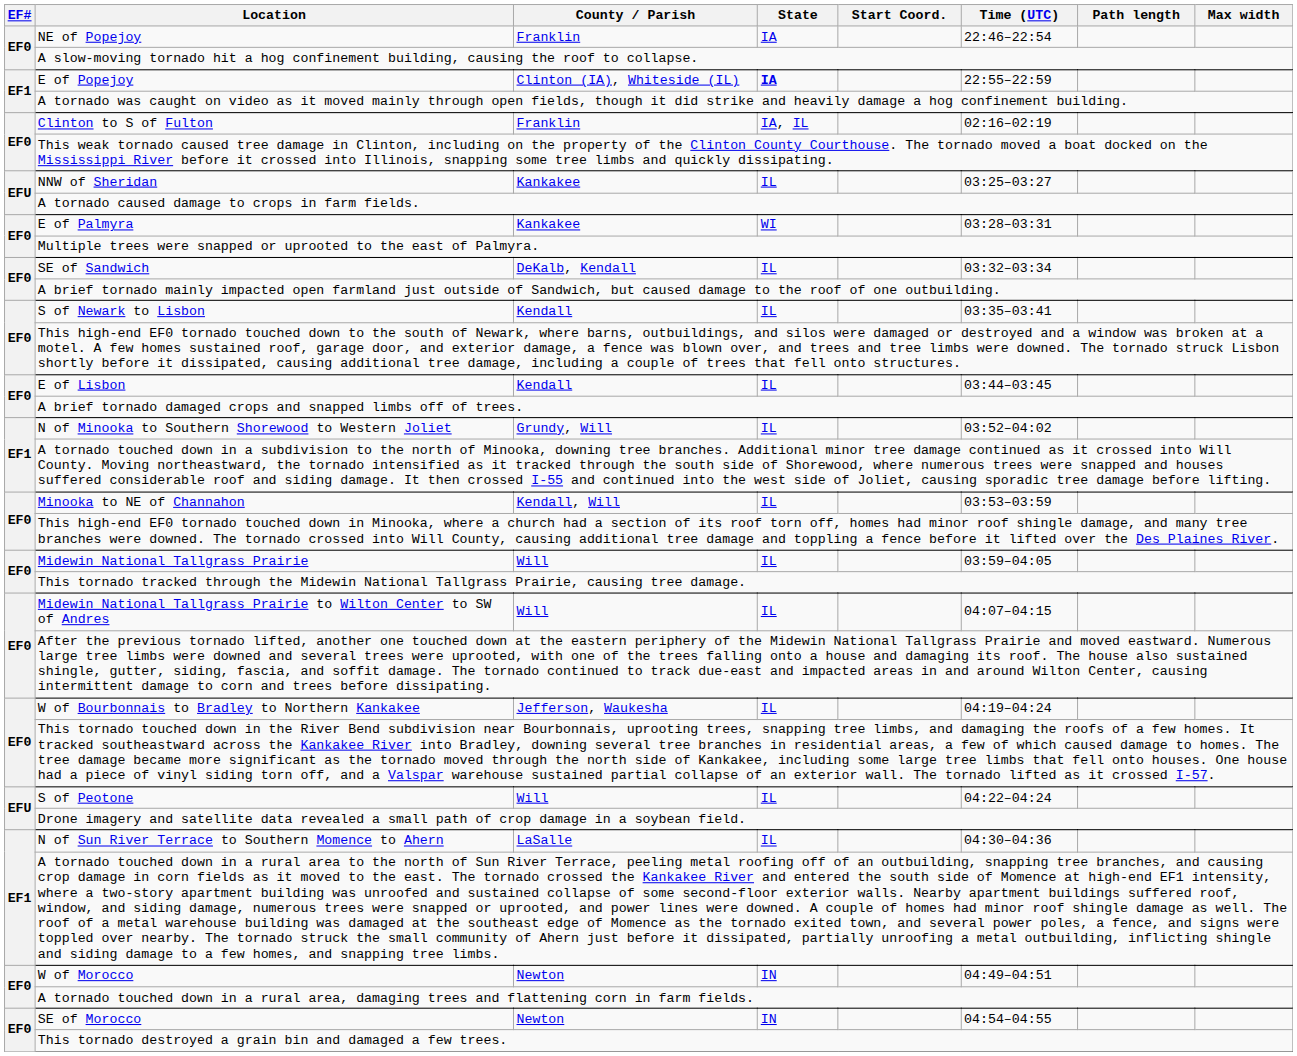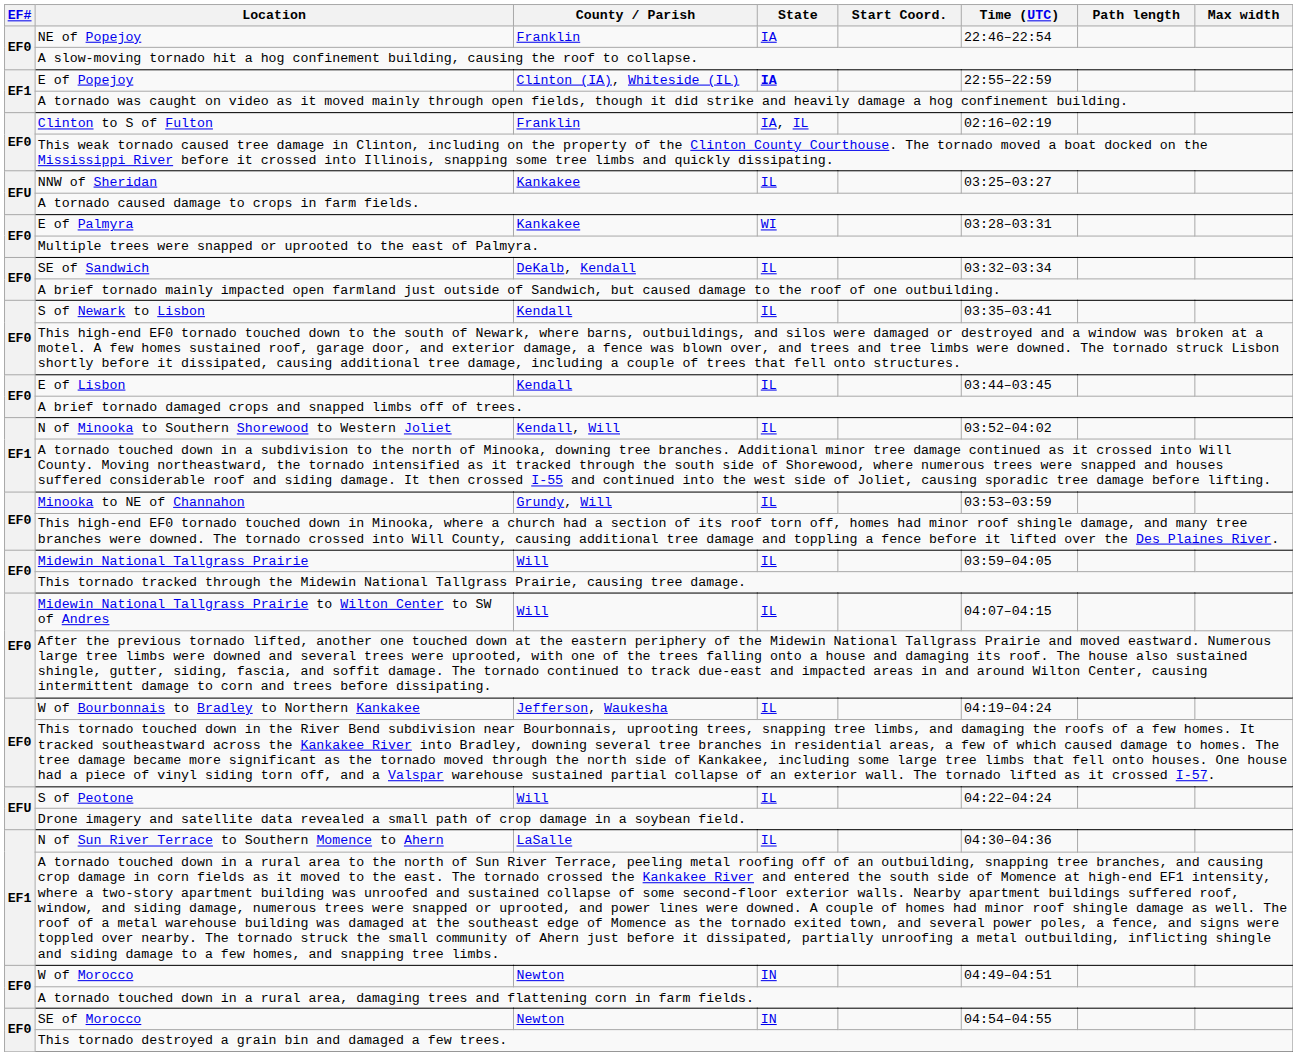(564, 429) Grundy, Will -> (568, 429) Kendall, Will
(568, 502) Kendall, Will -> (564, 502) Grundy, Will
